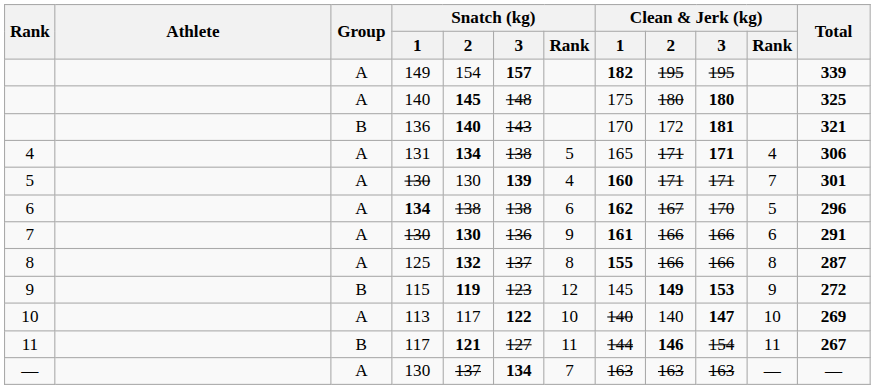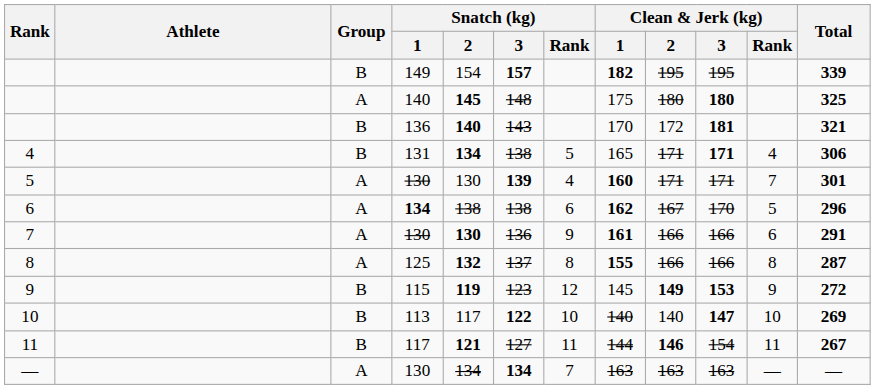(361, 72) A -> (361, 72) B
(361, 153) A -> (361, 153) B
(361, 316) A -> (361, 316) B
(468, 371) 137 -> (468, 371) 134
